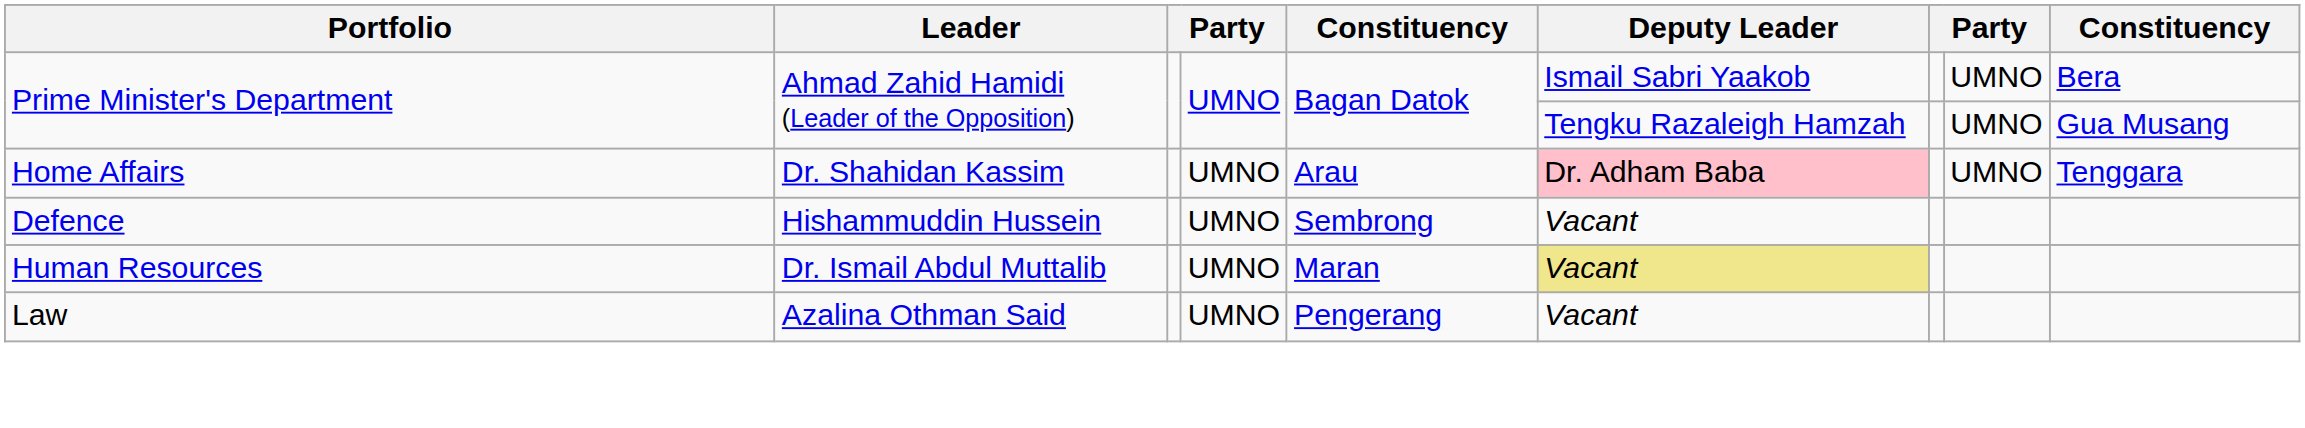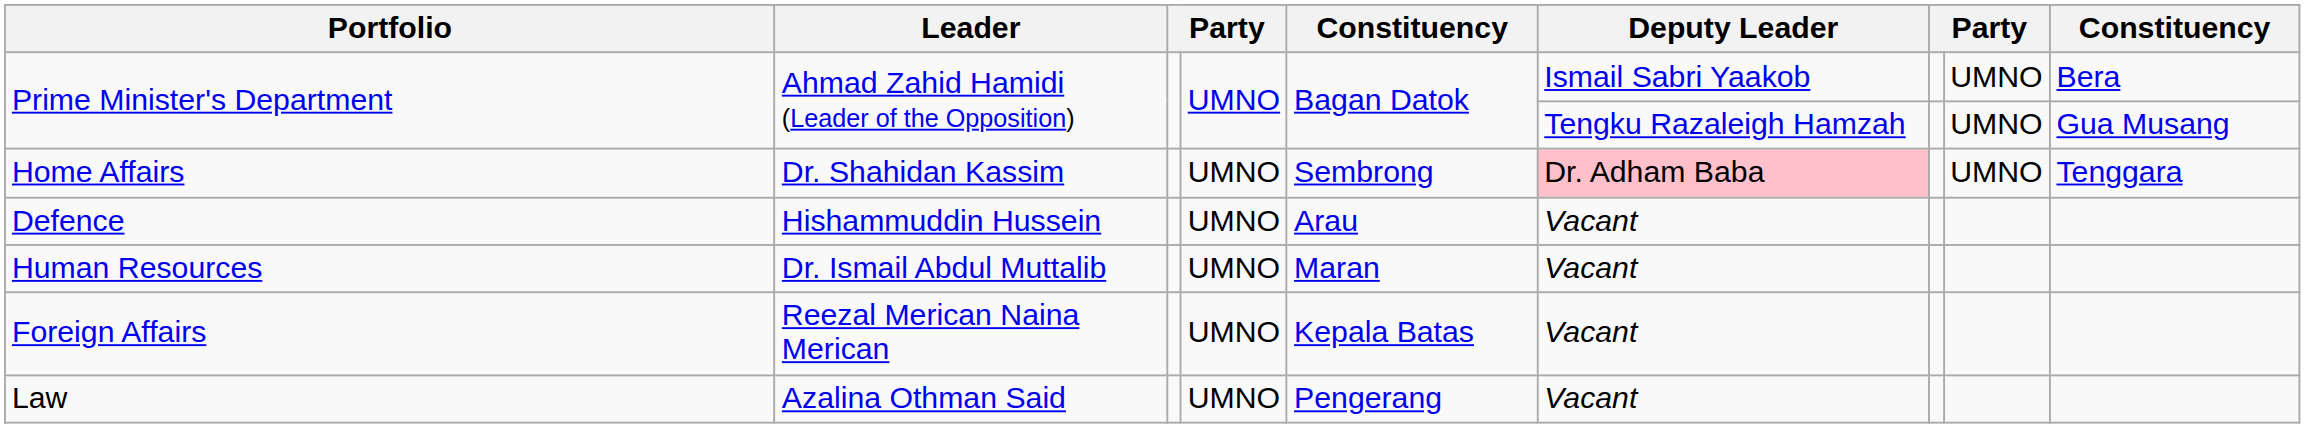(1326, 172) Arau -> (1364, 172) Sembrong
(1364, 220) Sembrong -> (1326, 220) Arau
(1591, 268) khaki background -> (1591, 268) no background
+ row: (109, 333)
